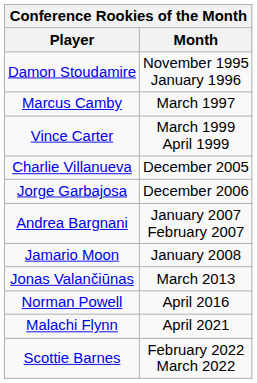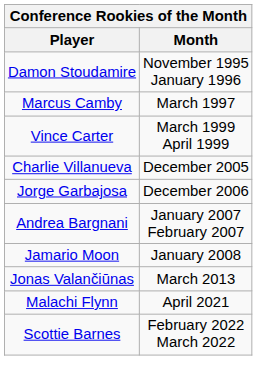- row: (72, 302)
